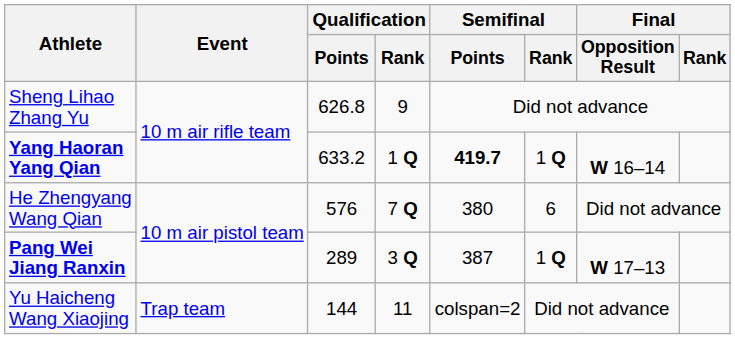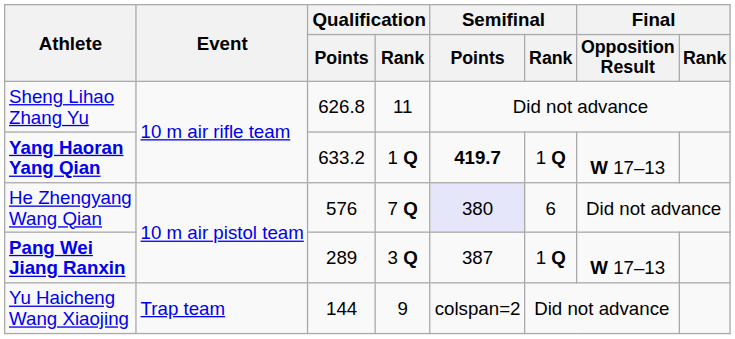(403, 107) 9 -> (403, 107) 11
(628, 168) W 16–14 -> (628, 168) W 17–13
(478, 208) no background -> (478, 208) lavender background
(403, 309) 11 -> (403, 309) 9
